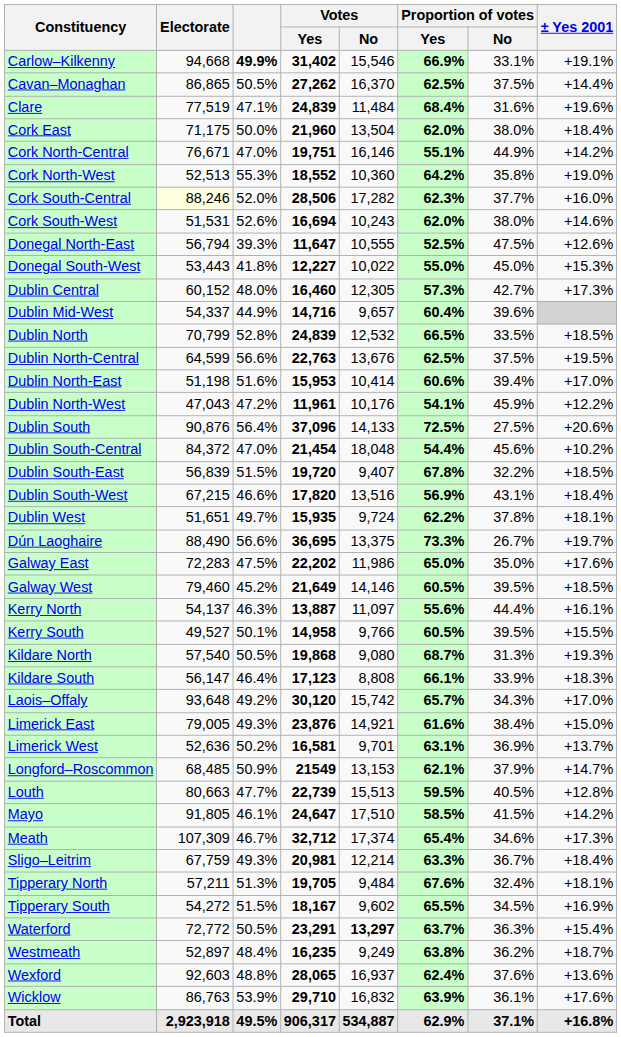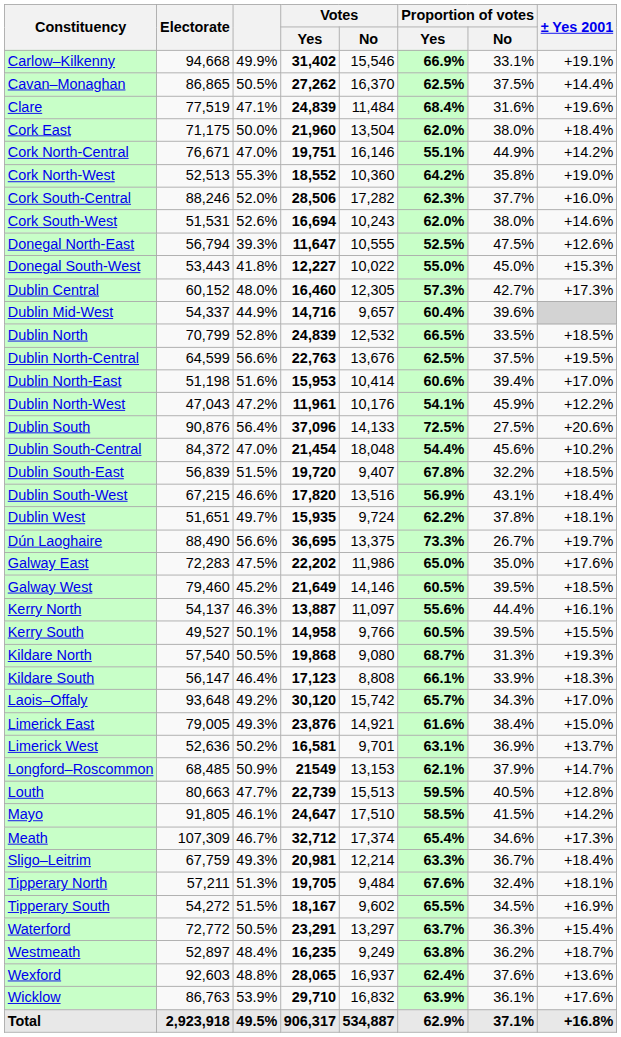(257, 61) bold -> (257, 61) normal
(208, 198) lightyellow background -> (208, 198) no background
(373, 929) bold -> (373, 929) normal
